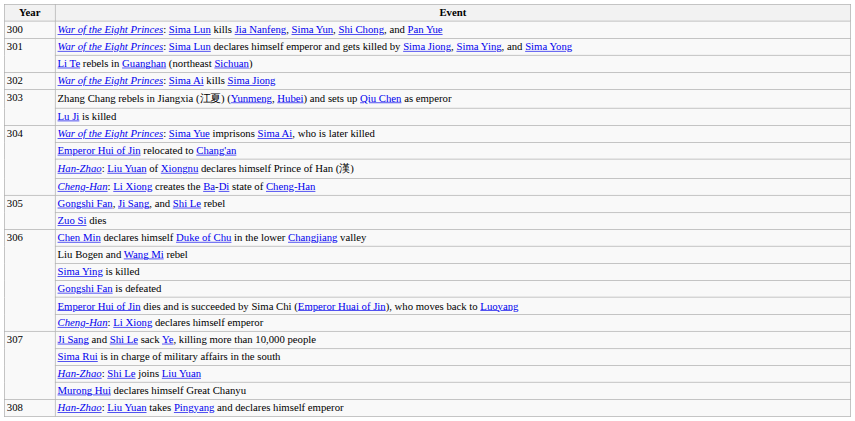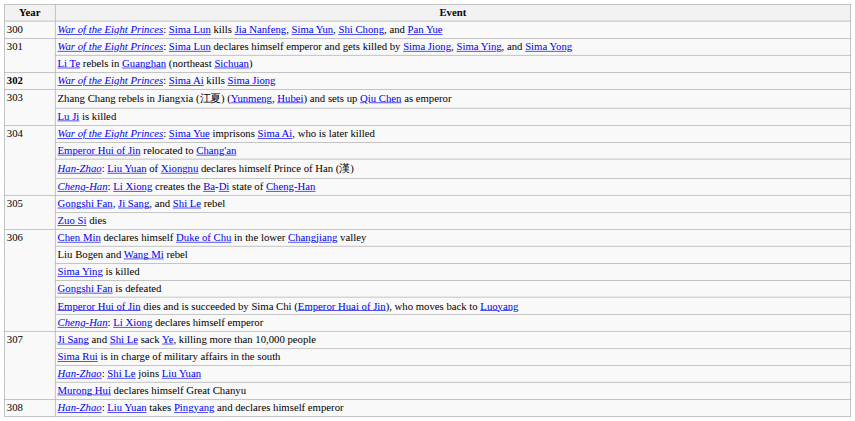(15, 81) normal -> (15, 81) bold
